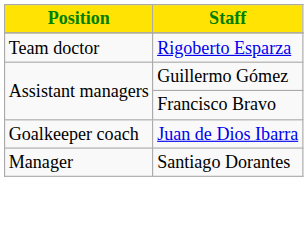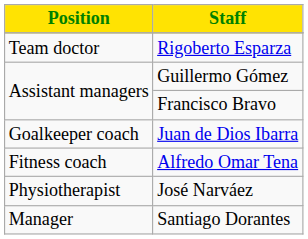+ row: (228, 162)
+ row: (205, 190)
